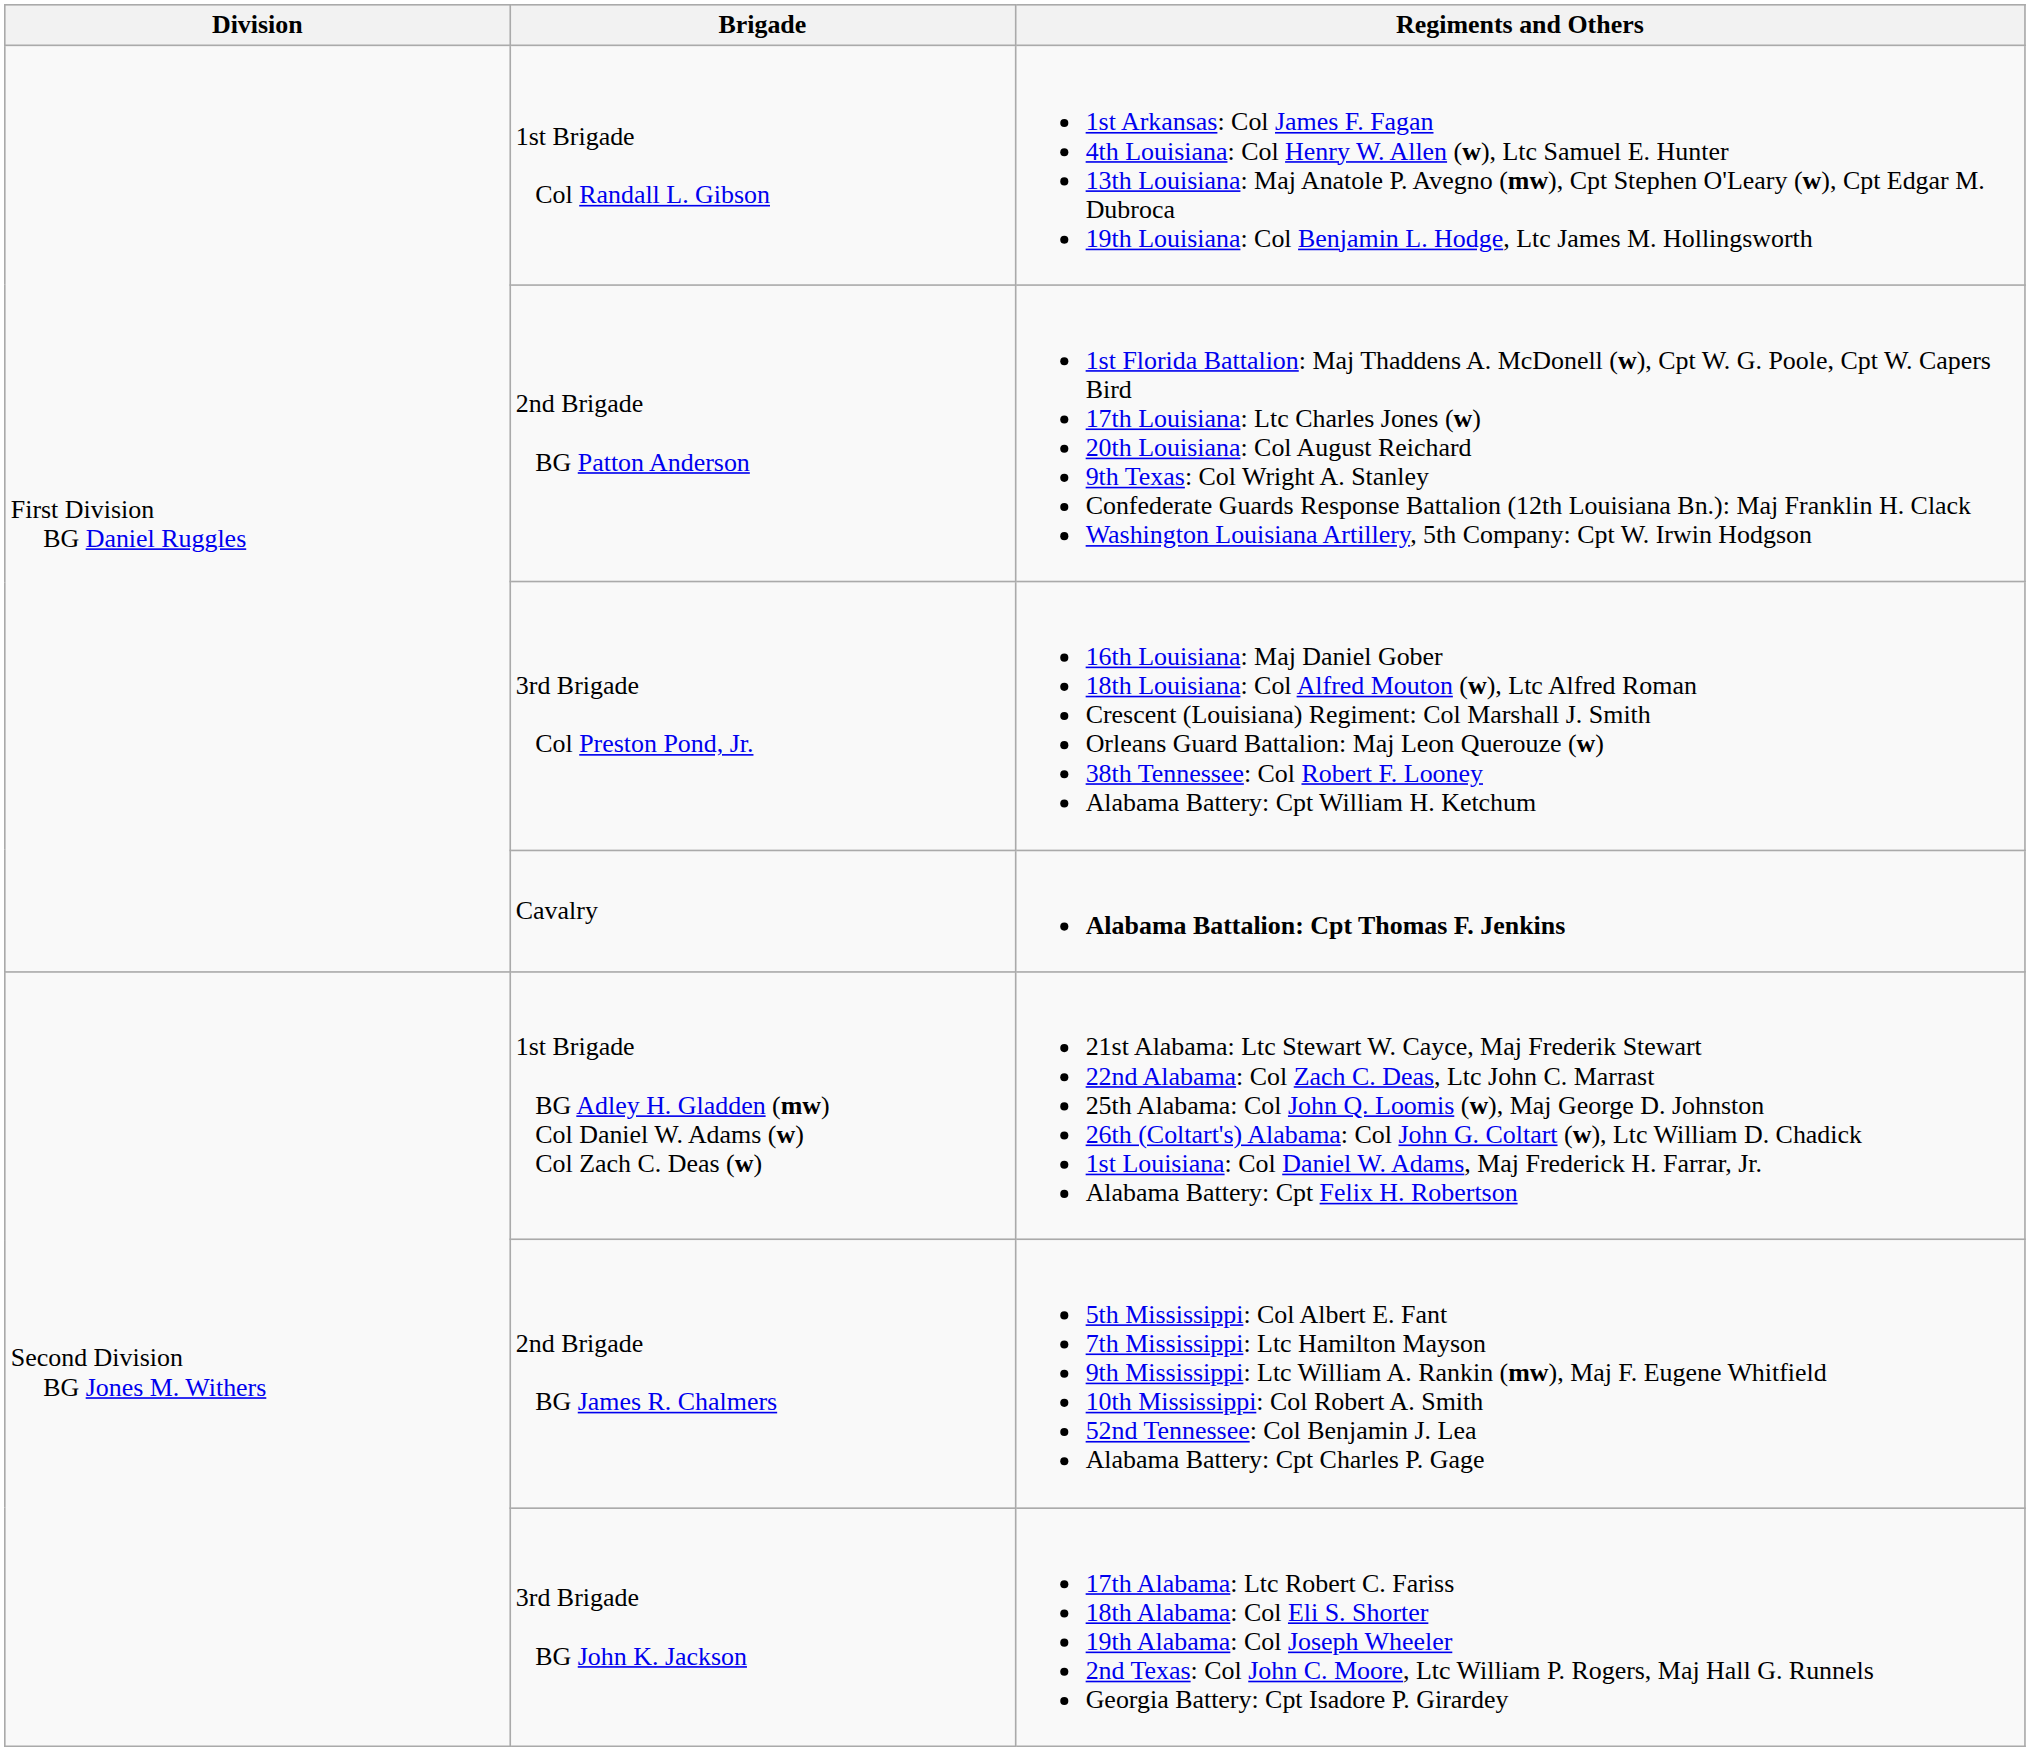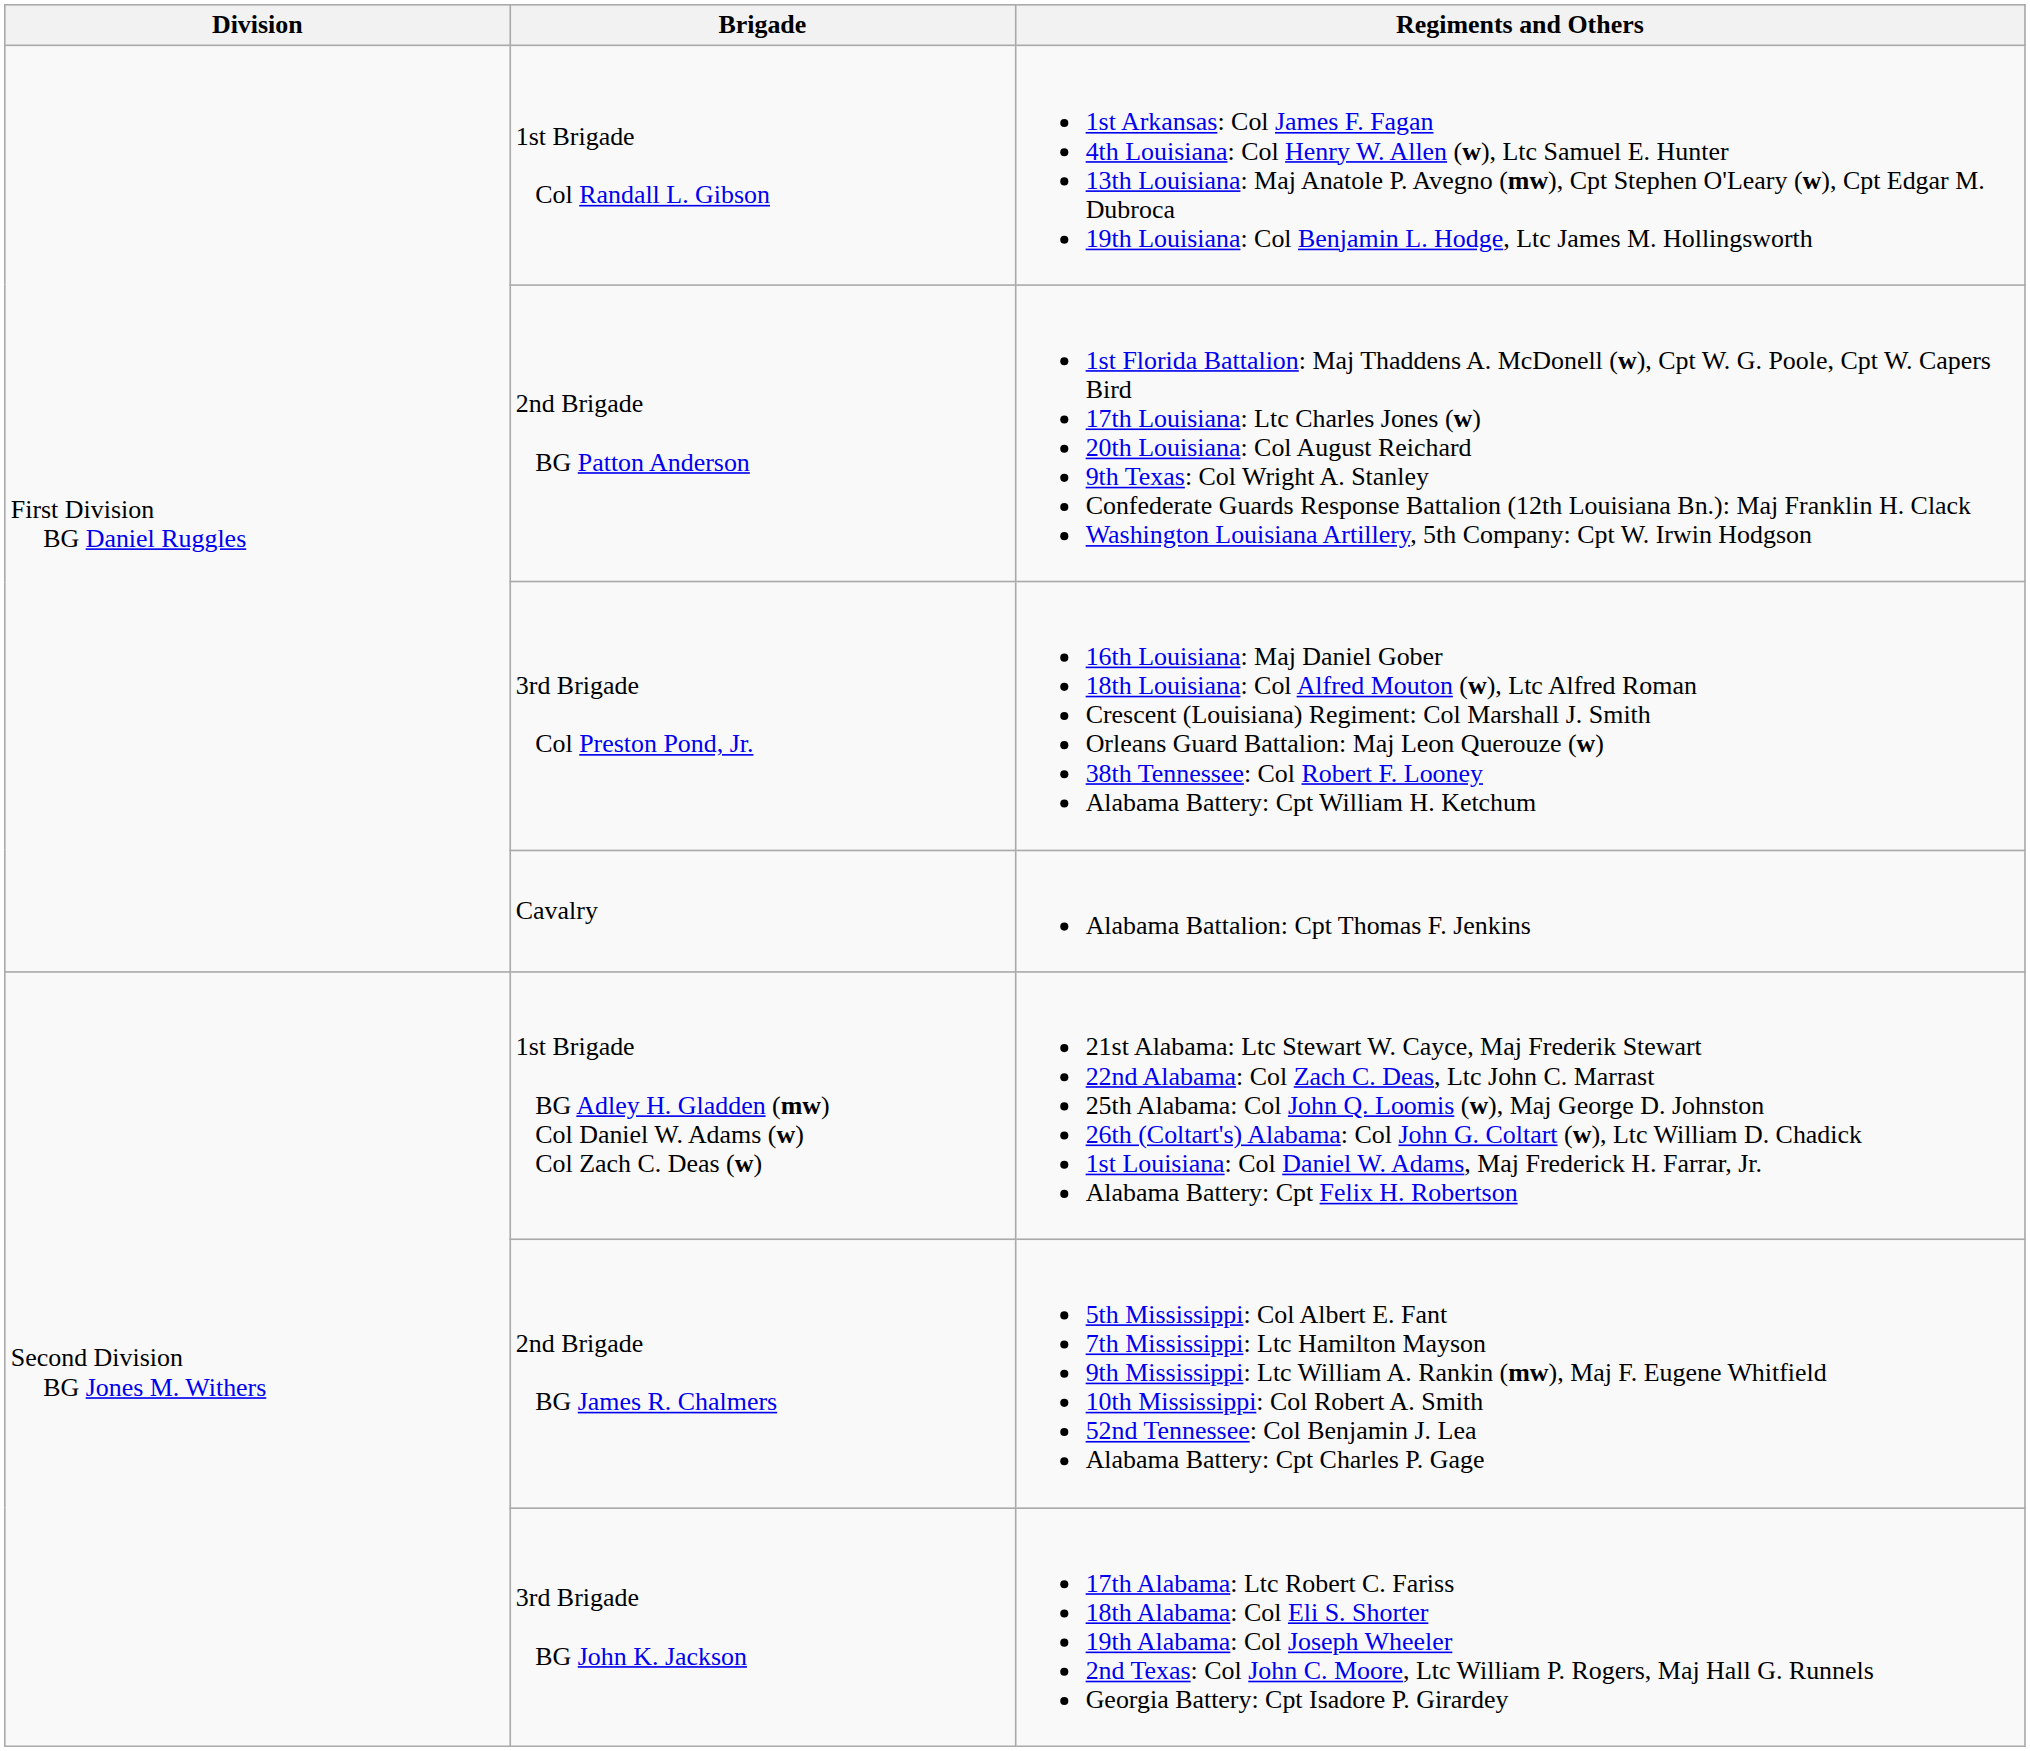(1520, 925) bold -> (1520, 925) normal
